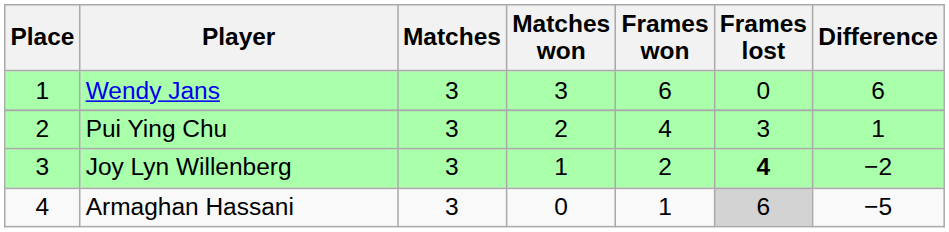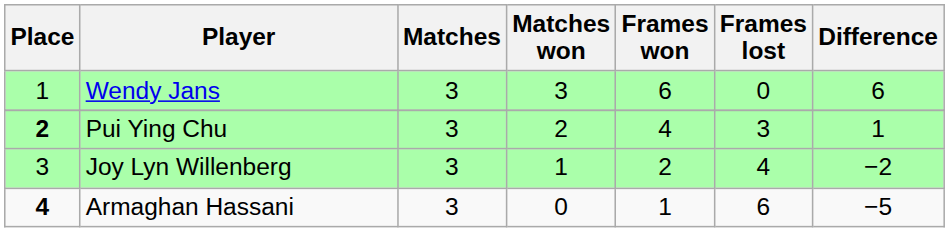(42, 129) normal -> (42, 129) bold
(763, 167) bold -> (763, 167) normal
(42, 206) normal -> (42, 206) bold
(763, 206) lightgrey background -> (763, 206) no background
